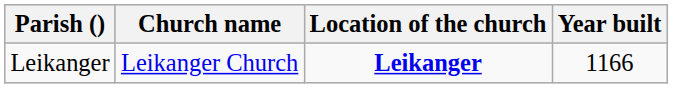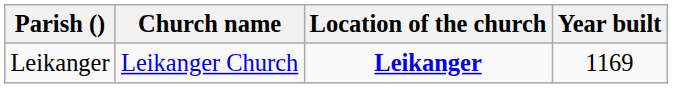(610, 62) 1166 -> (610, 62) 1169
